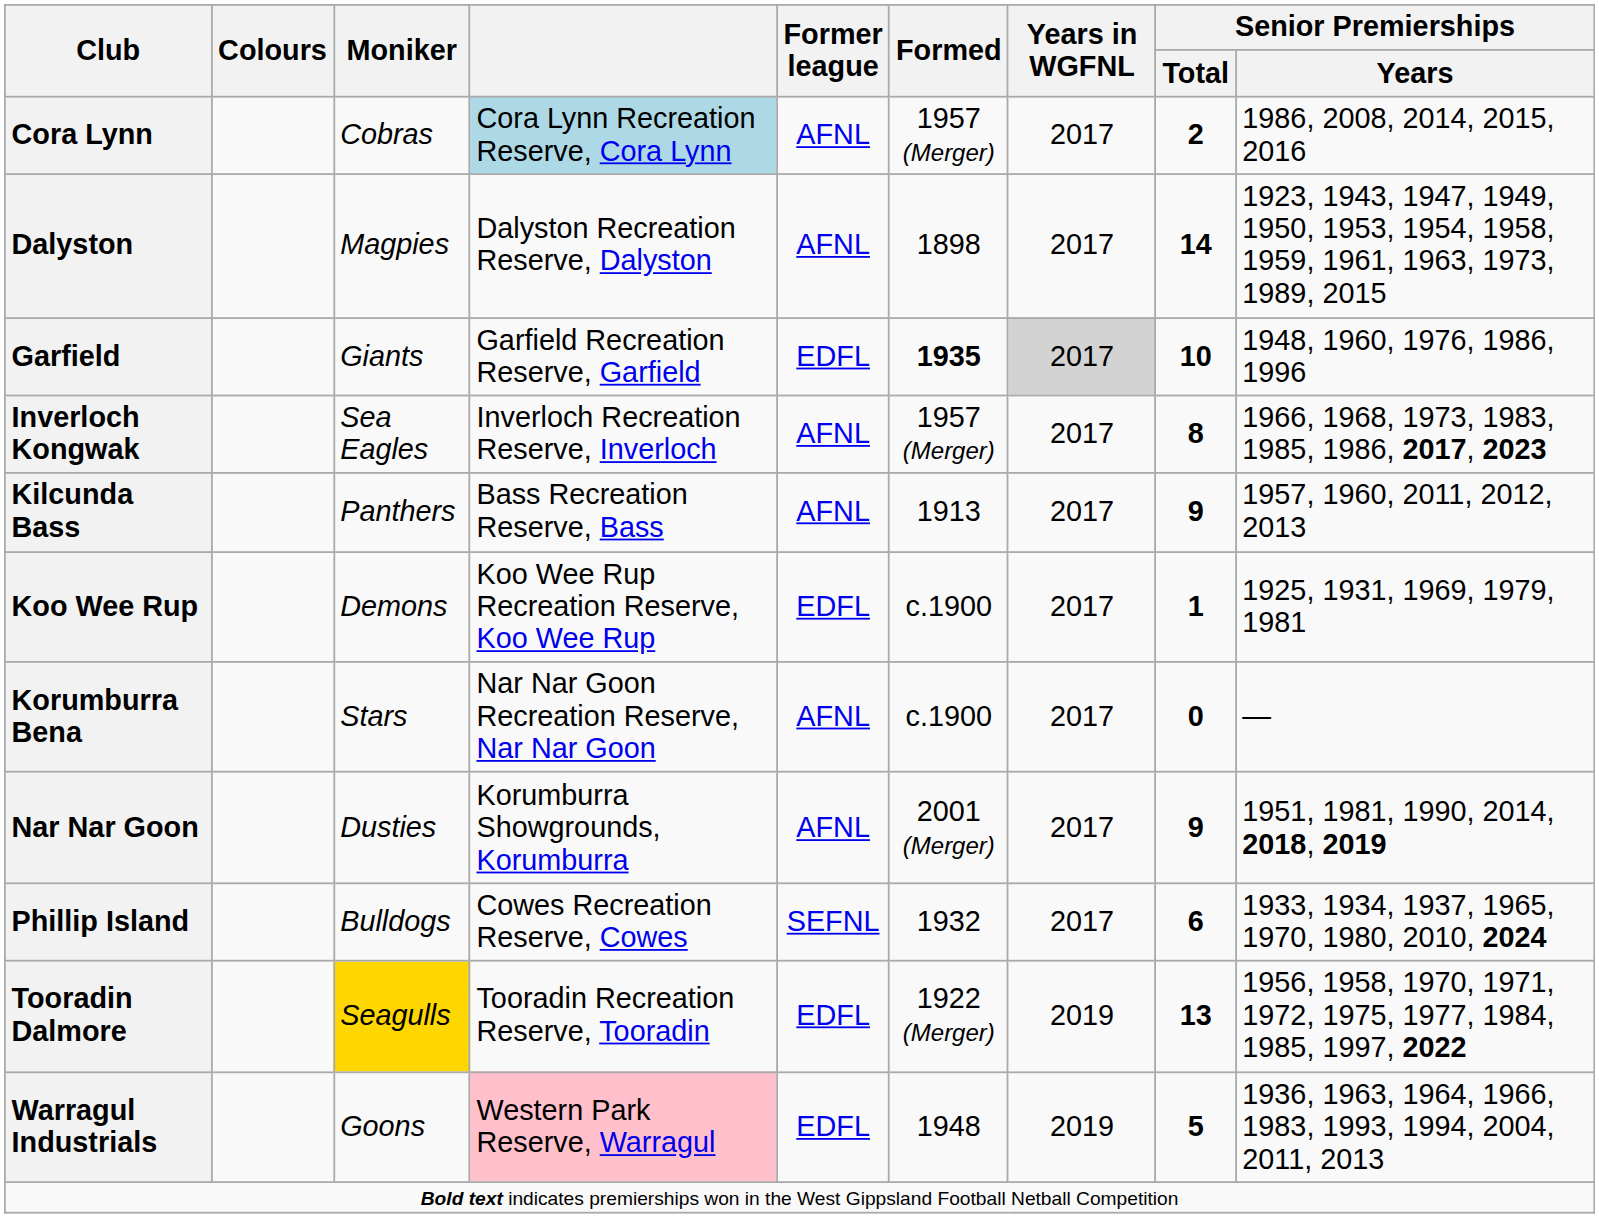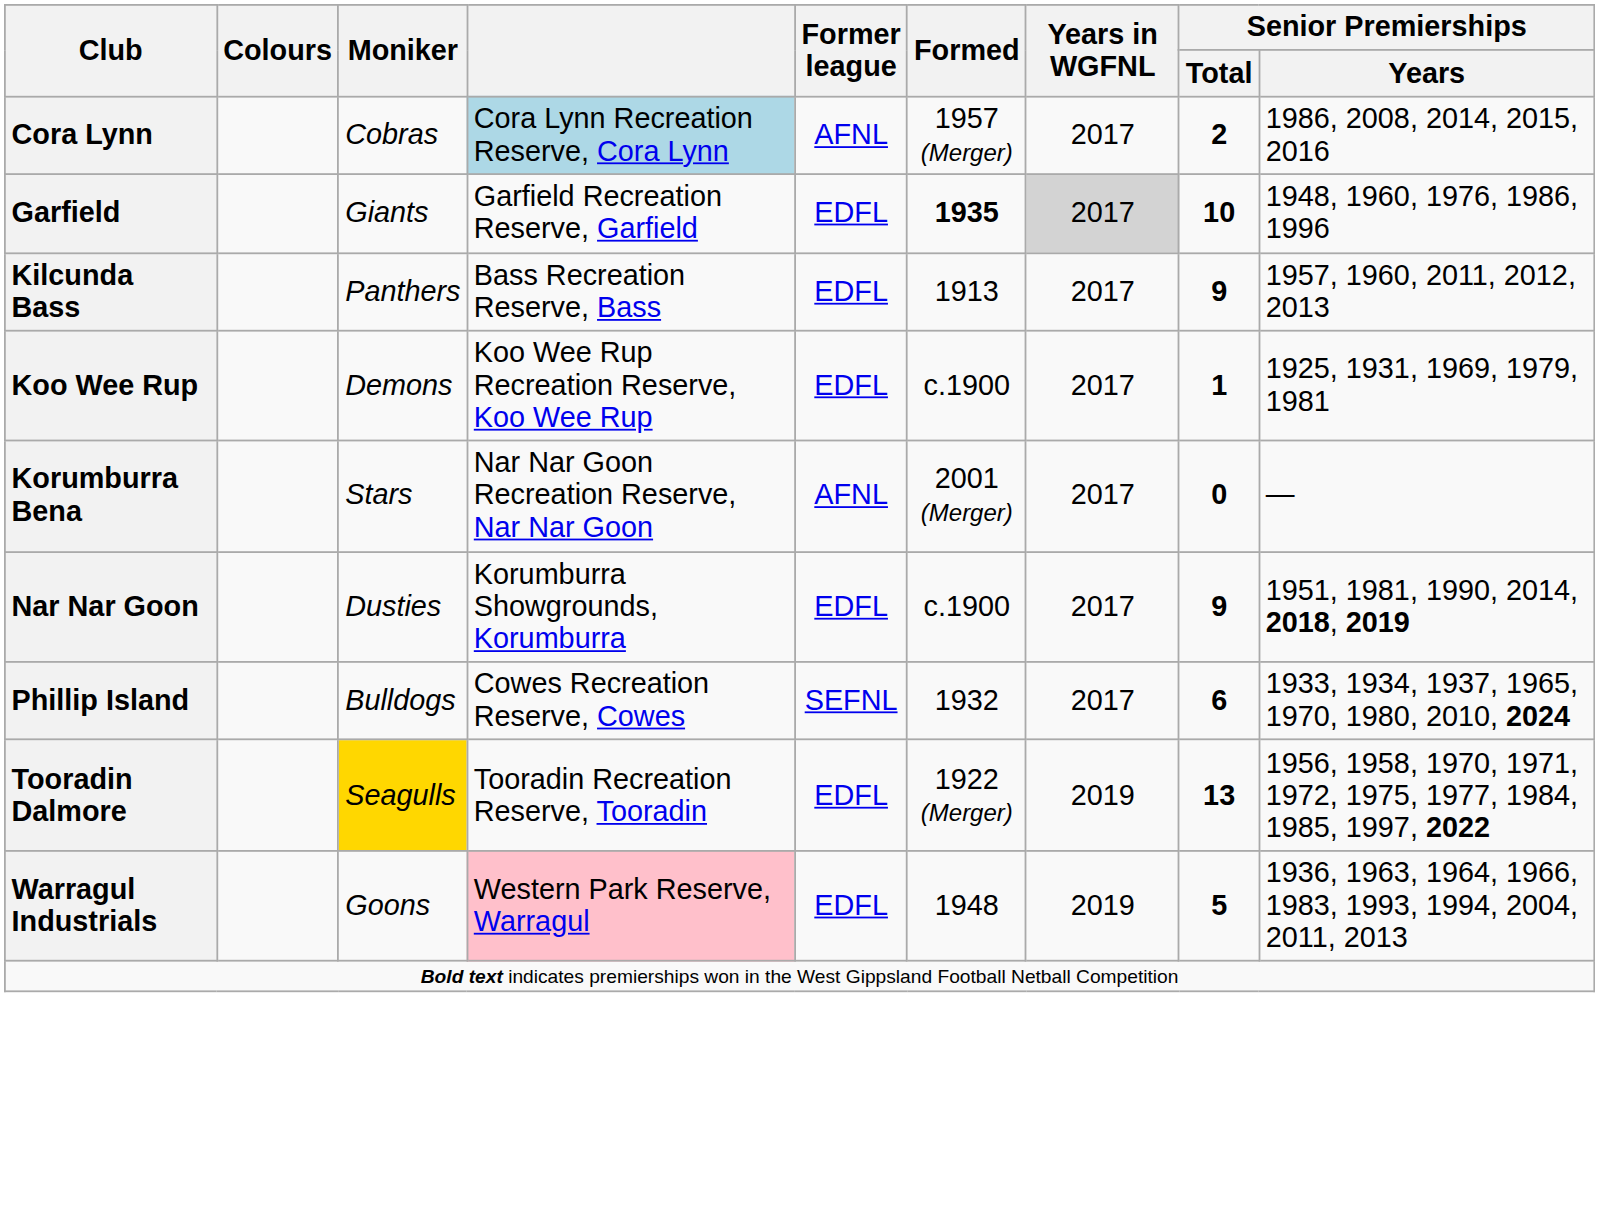- row: (72, 245)
- row: (76, 433)
(833, 511) AFNL -> (851, 291) EDFL
(949, 716) c.1900 -> (967, 495) 2001 (Merger)
(833, 827) AFNL -> (851, 606) EDFL
(949, 827) 2001 (Merger) -> (967, 606) c.1900
